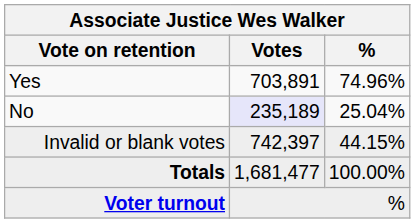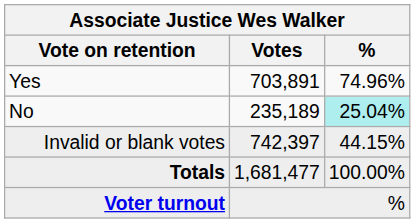(285, 112) lavender background -> (285, 112) no background
(372, 112) no background -> (372, 112) paleturquoise background
